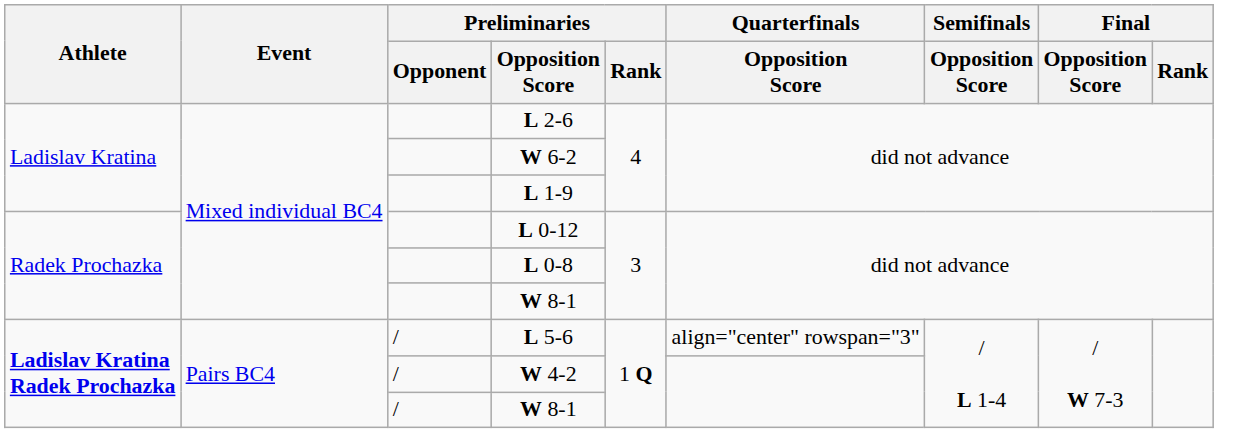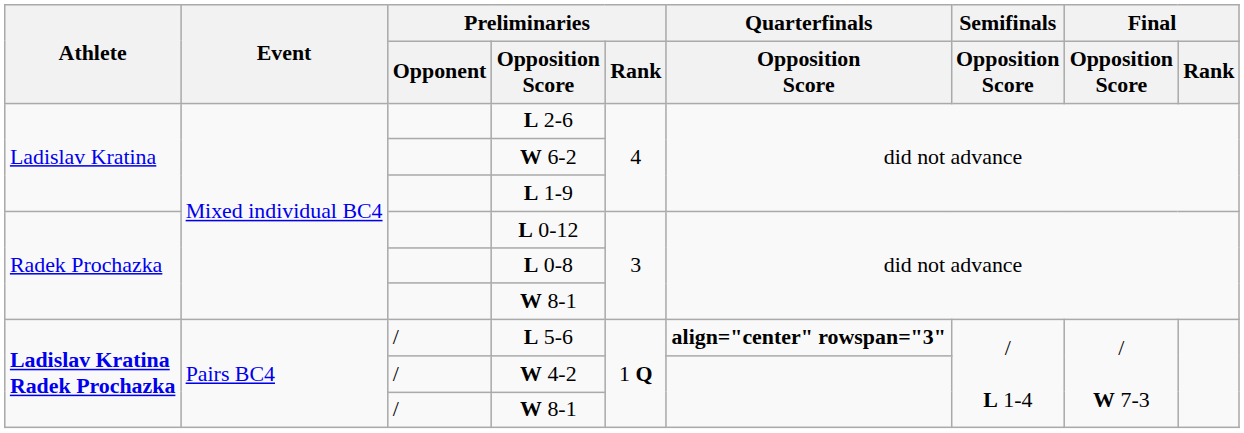(796, 337) normal -> (809, 337) bold
